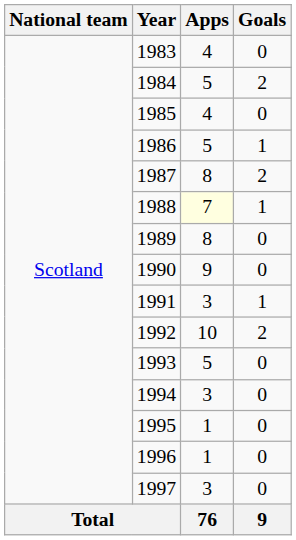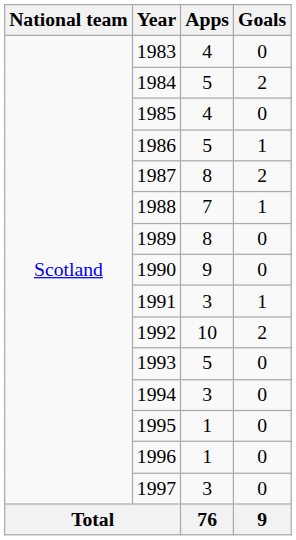(207, 207) lightyellow background -> (207, 207) no background
